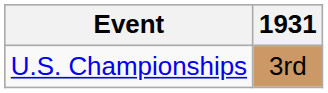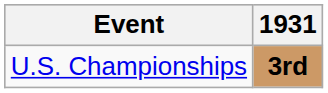(288, 66) normal -> (288, 66) bold
